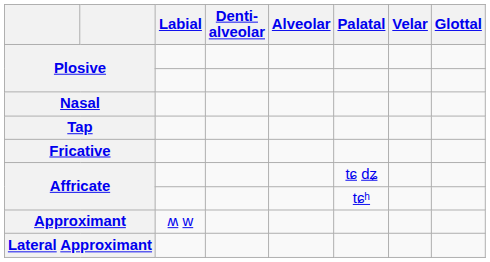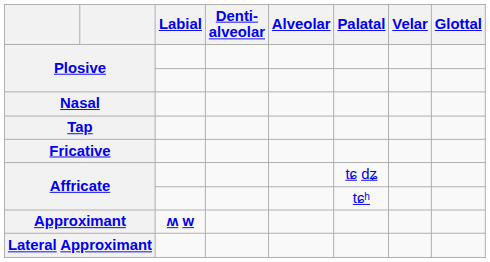(180, 221) normal -> (180, 221) bold
